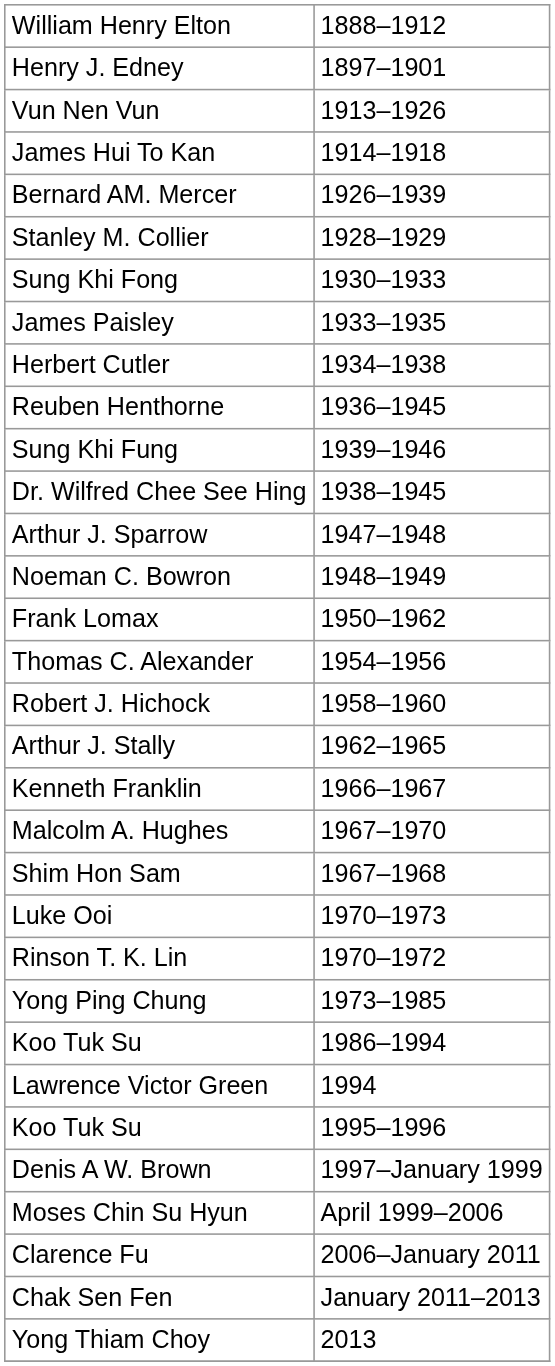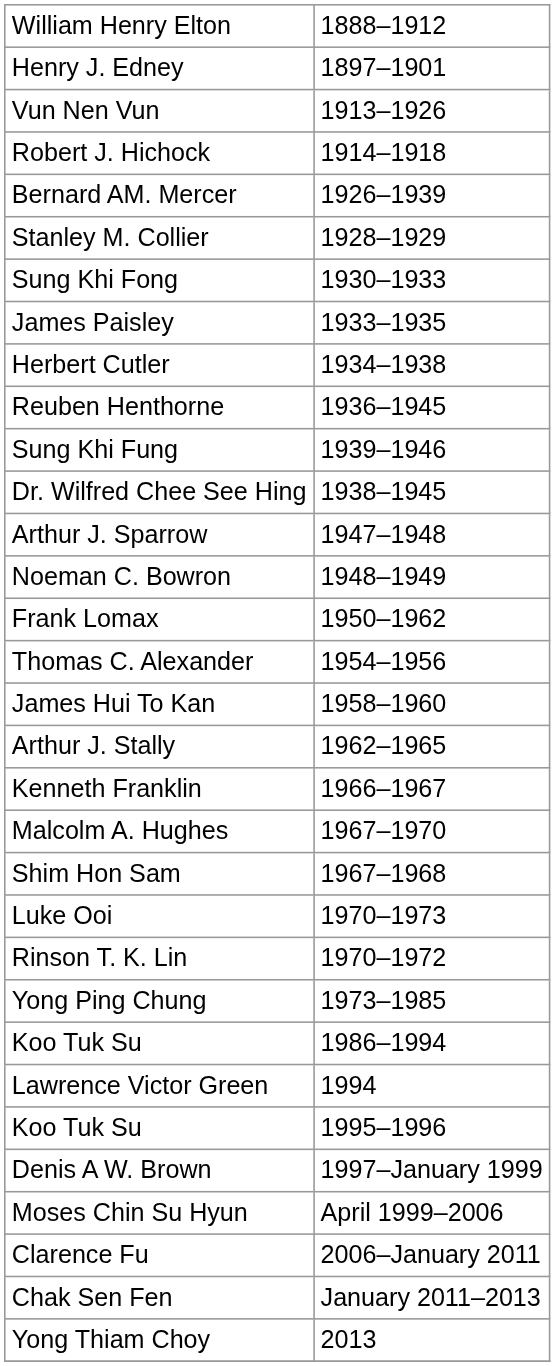(114, 152) James Hui To Kan -> (111, 152) Robert J. Hichock
(111, 703) Robert J. Hichock -> (114, 703) James Hui To Kan
